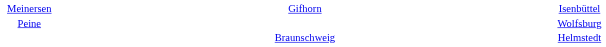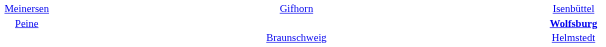(579, 23) normal -> (574, 23) bold
